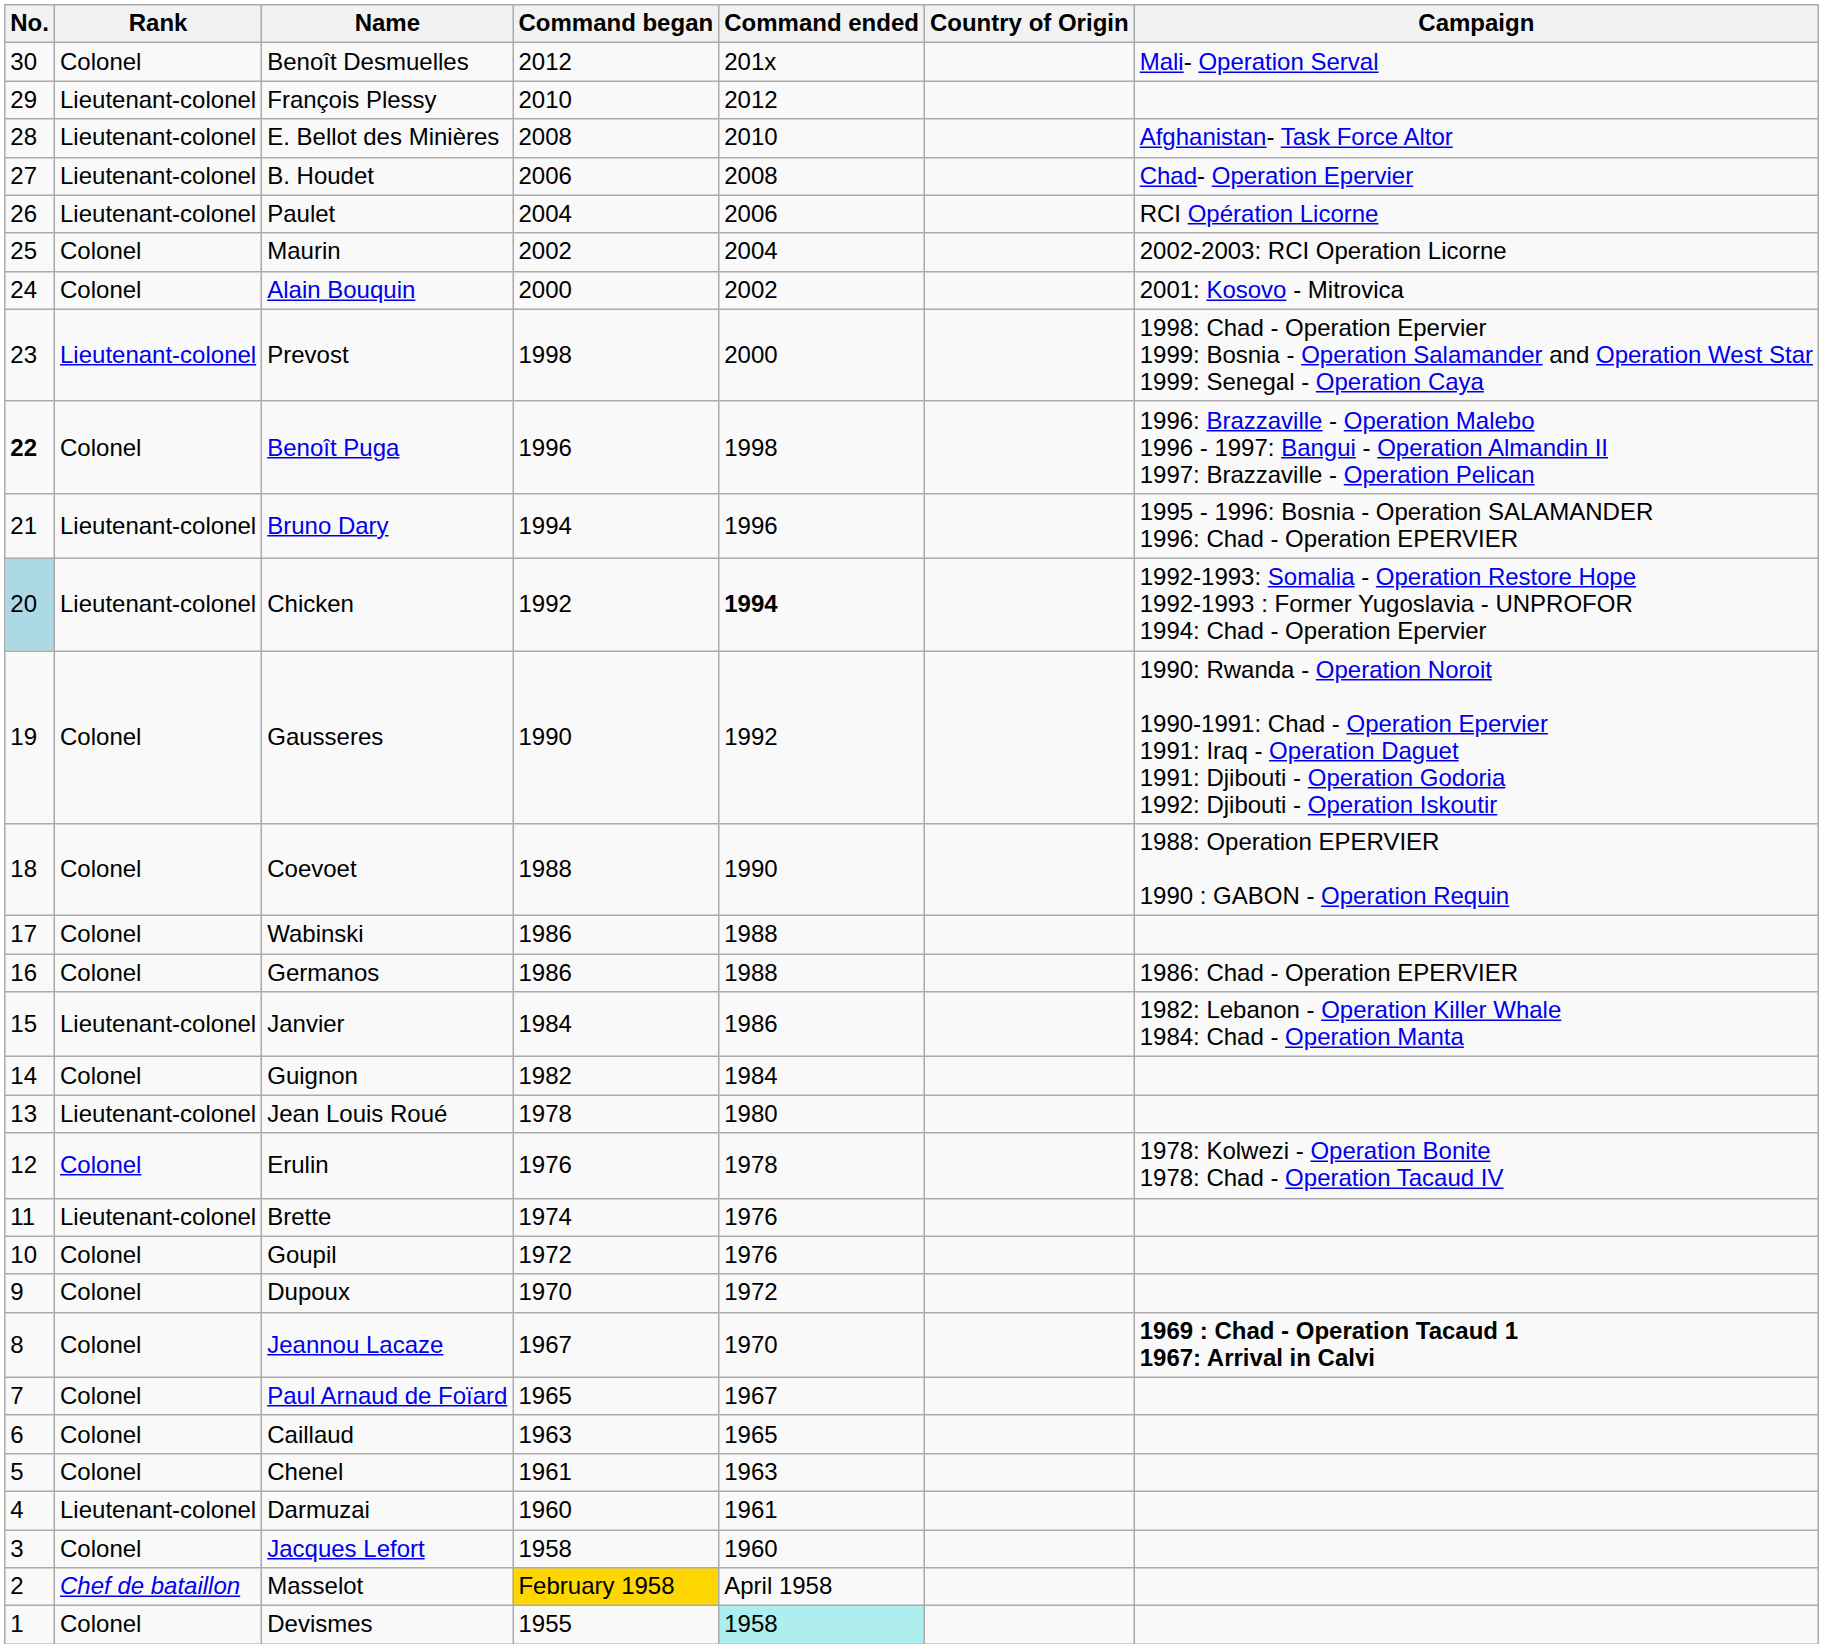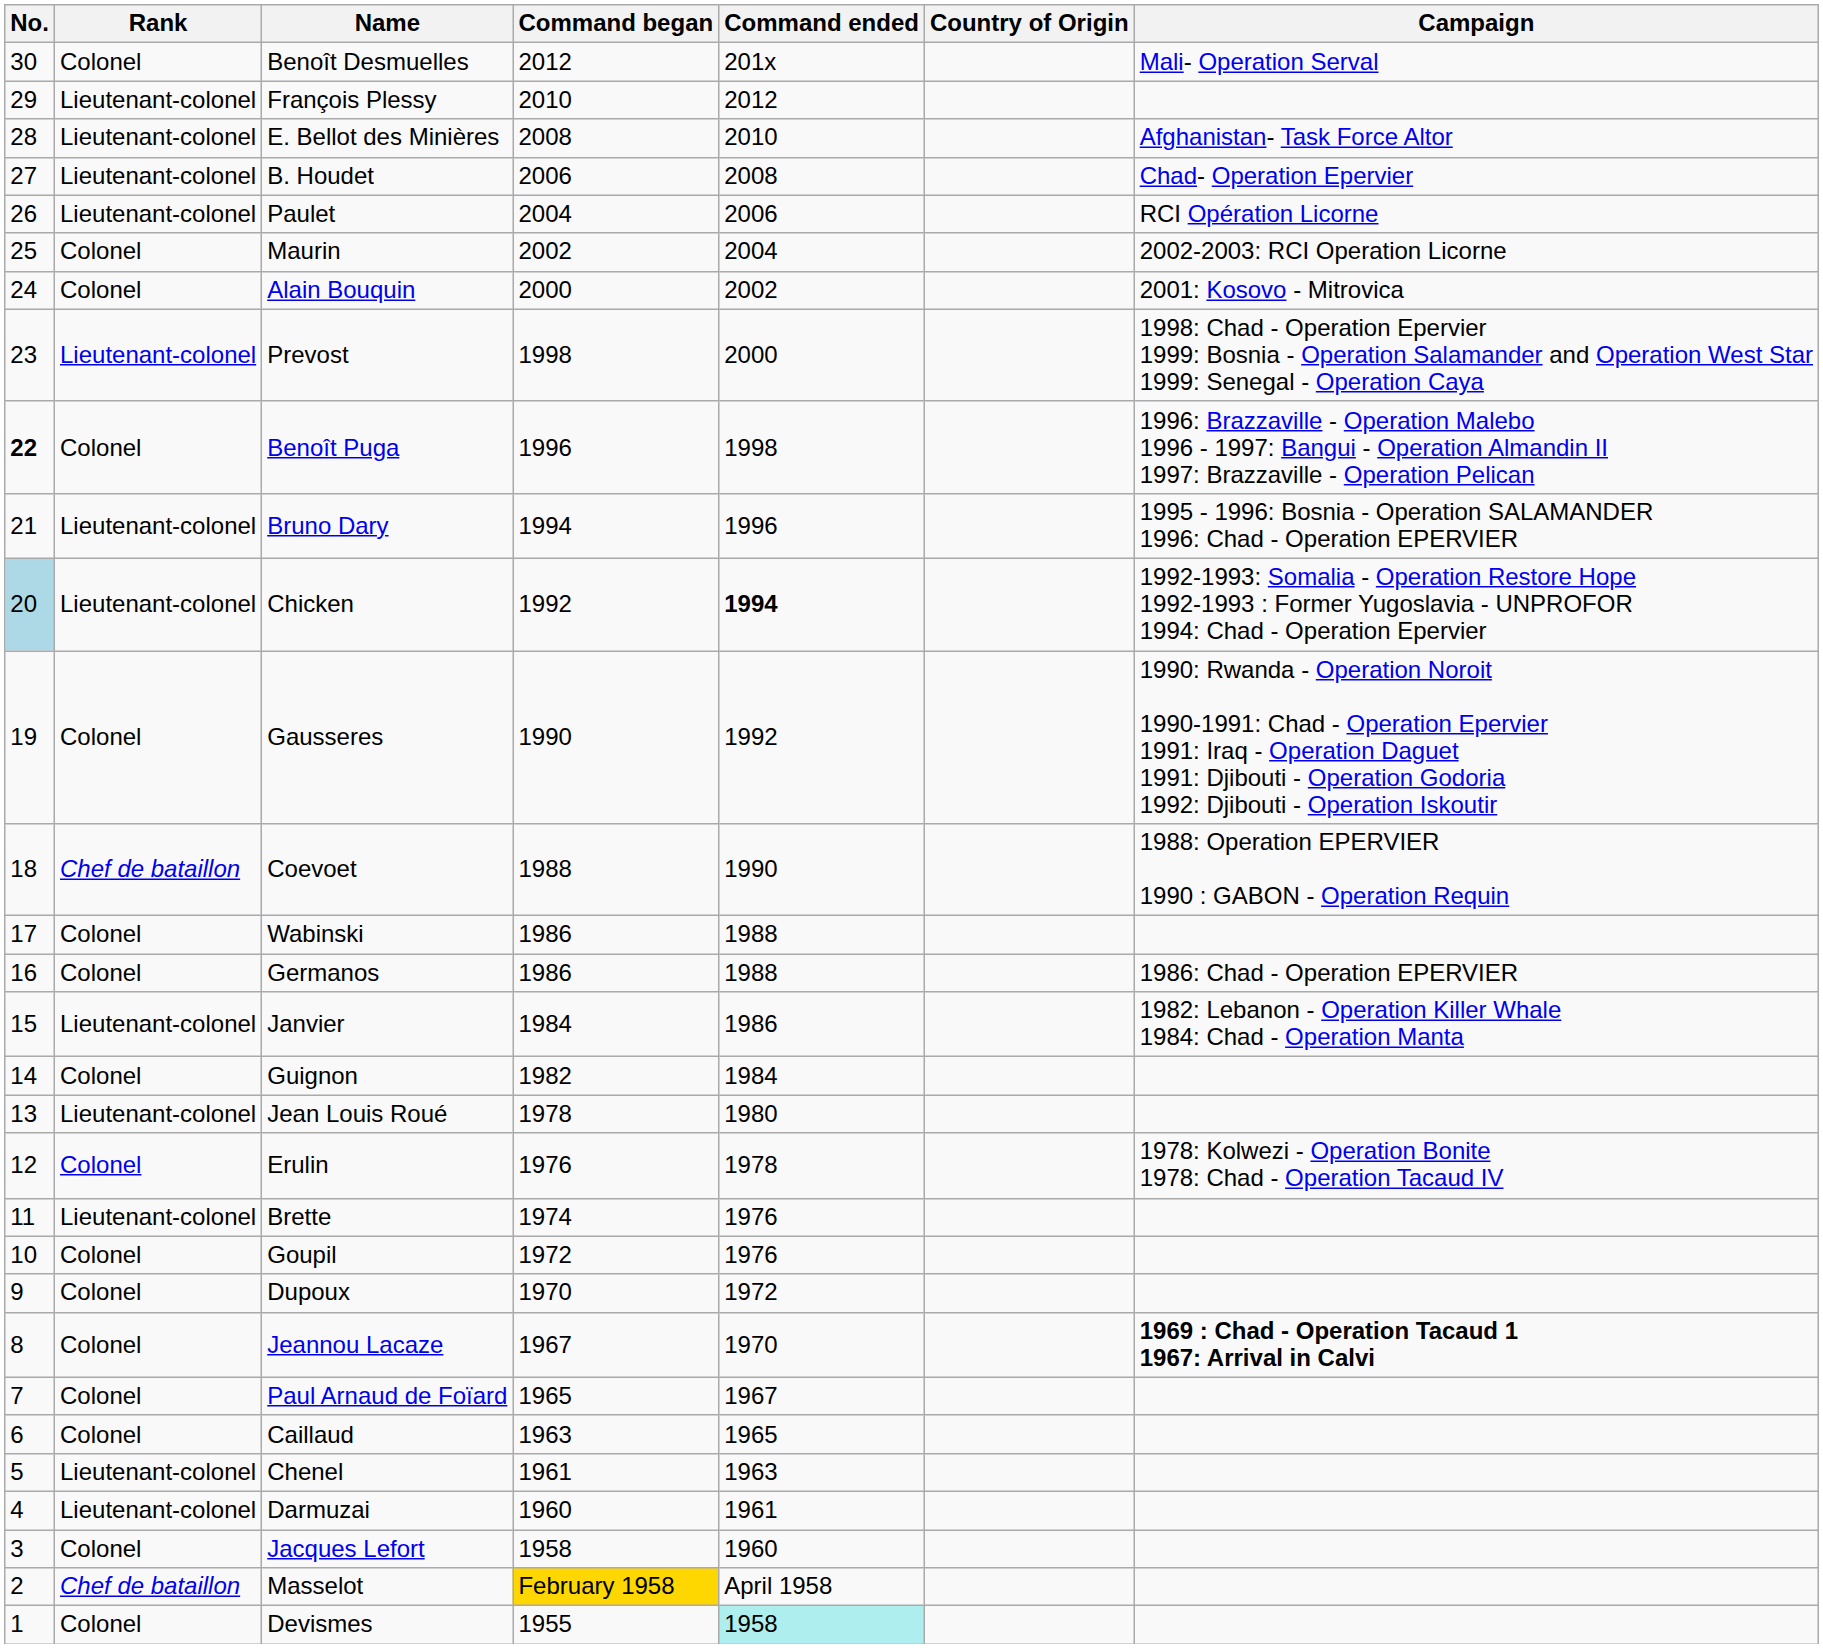(101, 869) Colonel -> (150, 869) Chef de bataillon
(101, 1472) Colonel -> (158, 1472) Lieutenant-colonel
